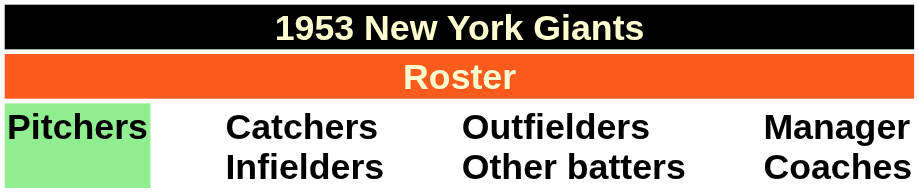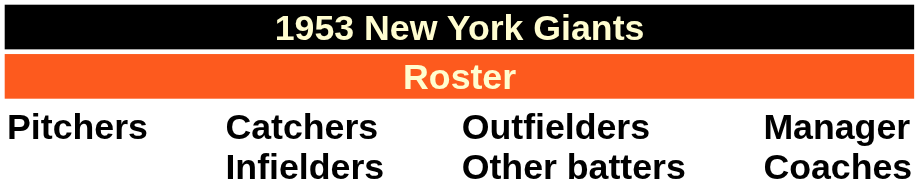(77, 126) lightgreen background -> (77, 126) no background
